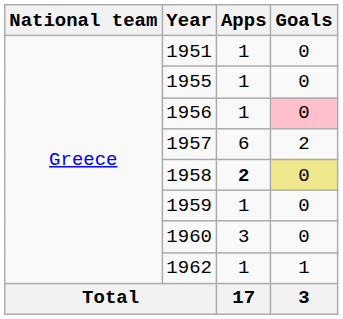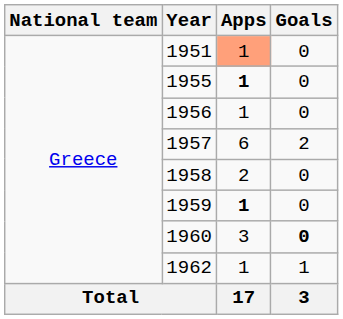(244, 51) no background -> (244, 51) lightsalmon background
(244, 82) normal -> (244, 82) bold
(304, 113) pink background -> (304, 113) no background
(244, 175) bold -> (244, 175) normal
(304, 175) khaki background -> (304, 175) no background
(244, 206) normal -> (244, 206) bold
(304, 237) normal -> (304, 237) bold
